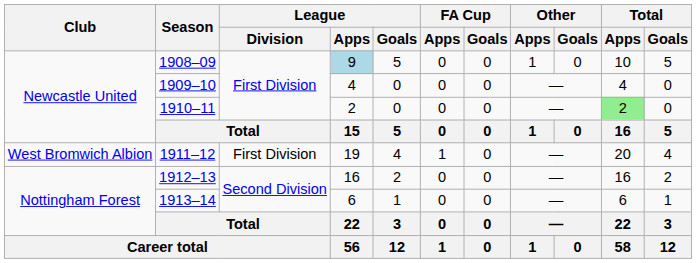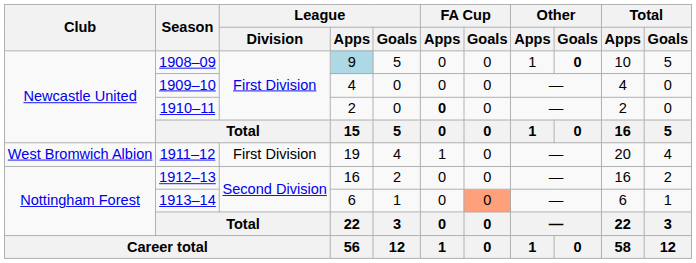(578, 62) normal -> (578, 62) bold
(442, 108) normal -> (442, 108) bold
(623, 108) lightgreen background -> (623, 108) no background
(487, 200) no background -> (487, 200) lightsalmon background
